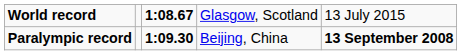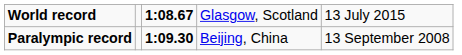(389, 38) bold -> (387, 38) normal
